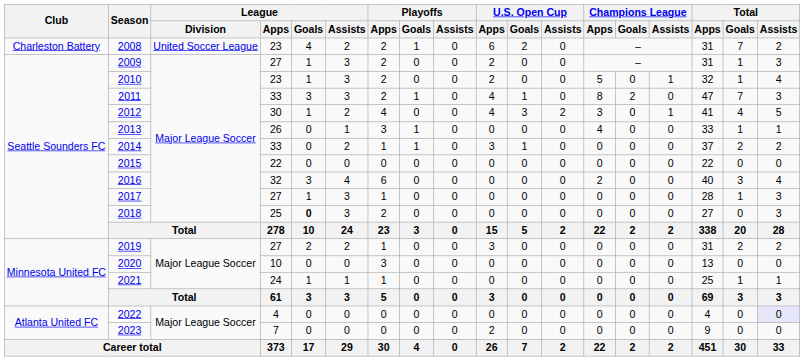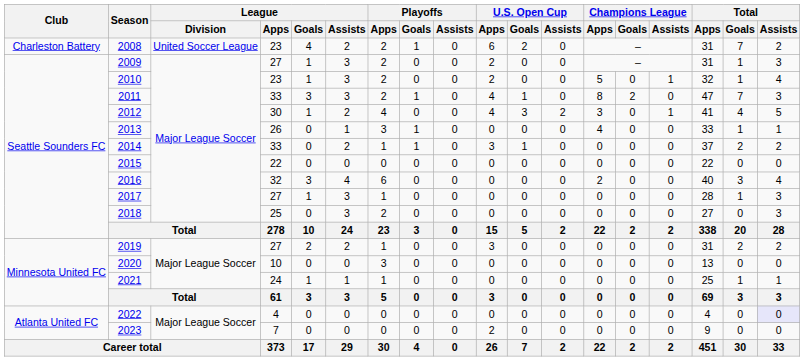(309, 213) bold -> (309, 213) normal
